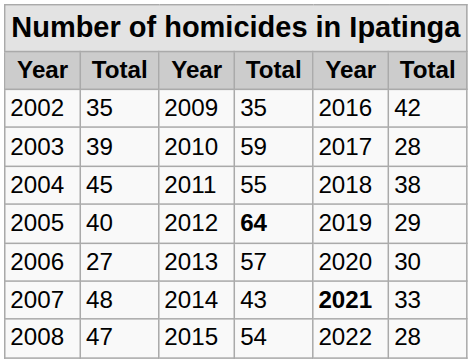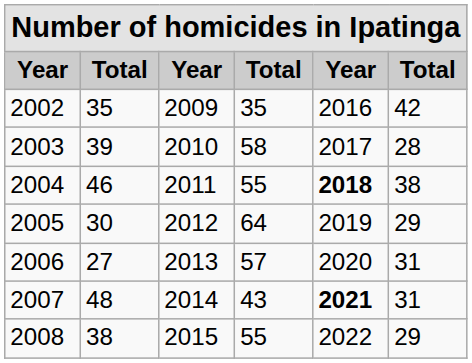(254, 146) 59 -> (254, 146) 58
(100, 184) 45 -> (100, 184) 46
(345, 184) normal -> (345, 184) bold
(100, 223) 40 -> (100, 223) 30
(254, 223) bold -> (254, 223) normal
(408, 261) 30 -> (408, 261) 31
(408, 299) 33 -> (408, 299) 31
(100, 338) 47 -> (100, 338) 38
(254, 338) 54 -> (254, 338) 55
(408, 338) 28 -> (408, 338) 29
